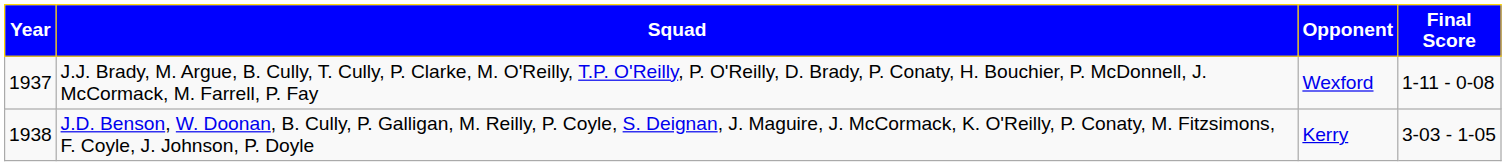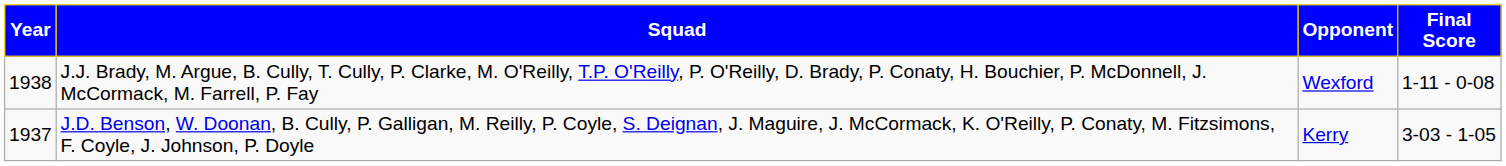(30, 82) 1937 -> (30, 82) 1938
(30, 134) 1938 -> (30, 134) 1937
